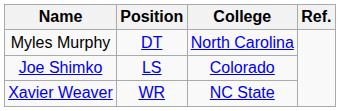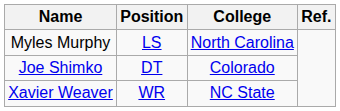(152, 42) DT -> (152, 42) LS
(152, 67) LS -> (152, 67) DT
